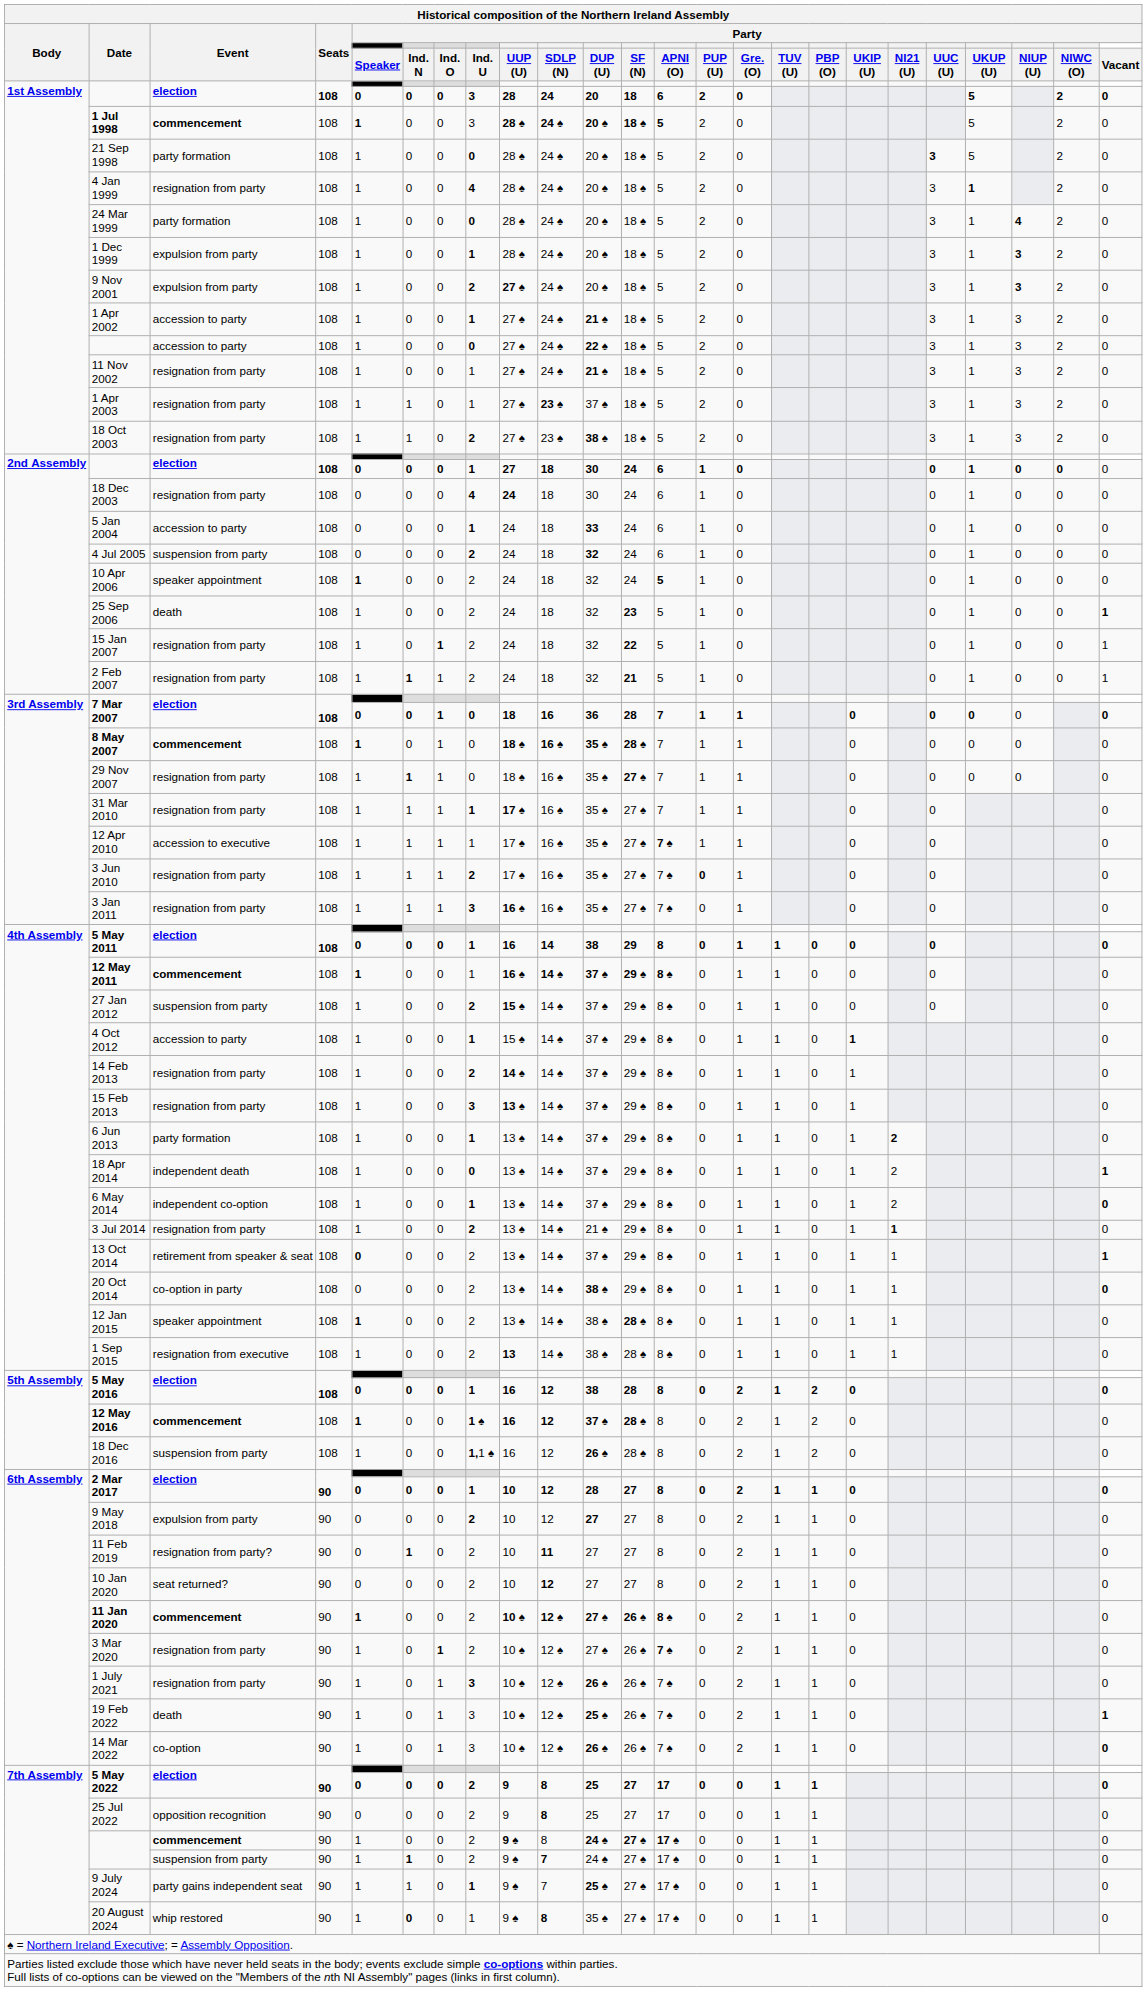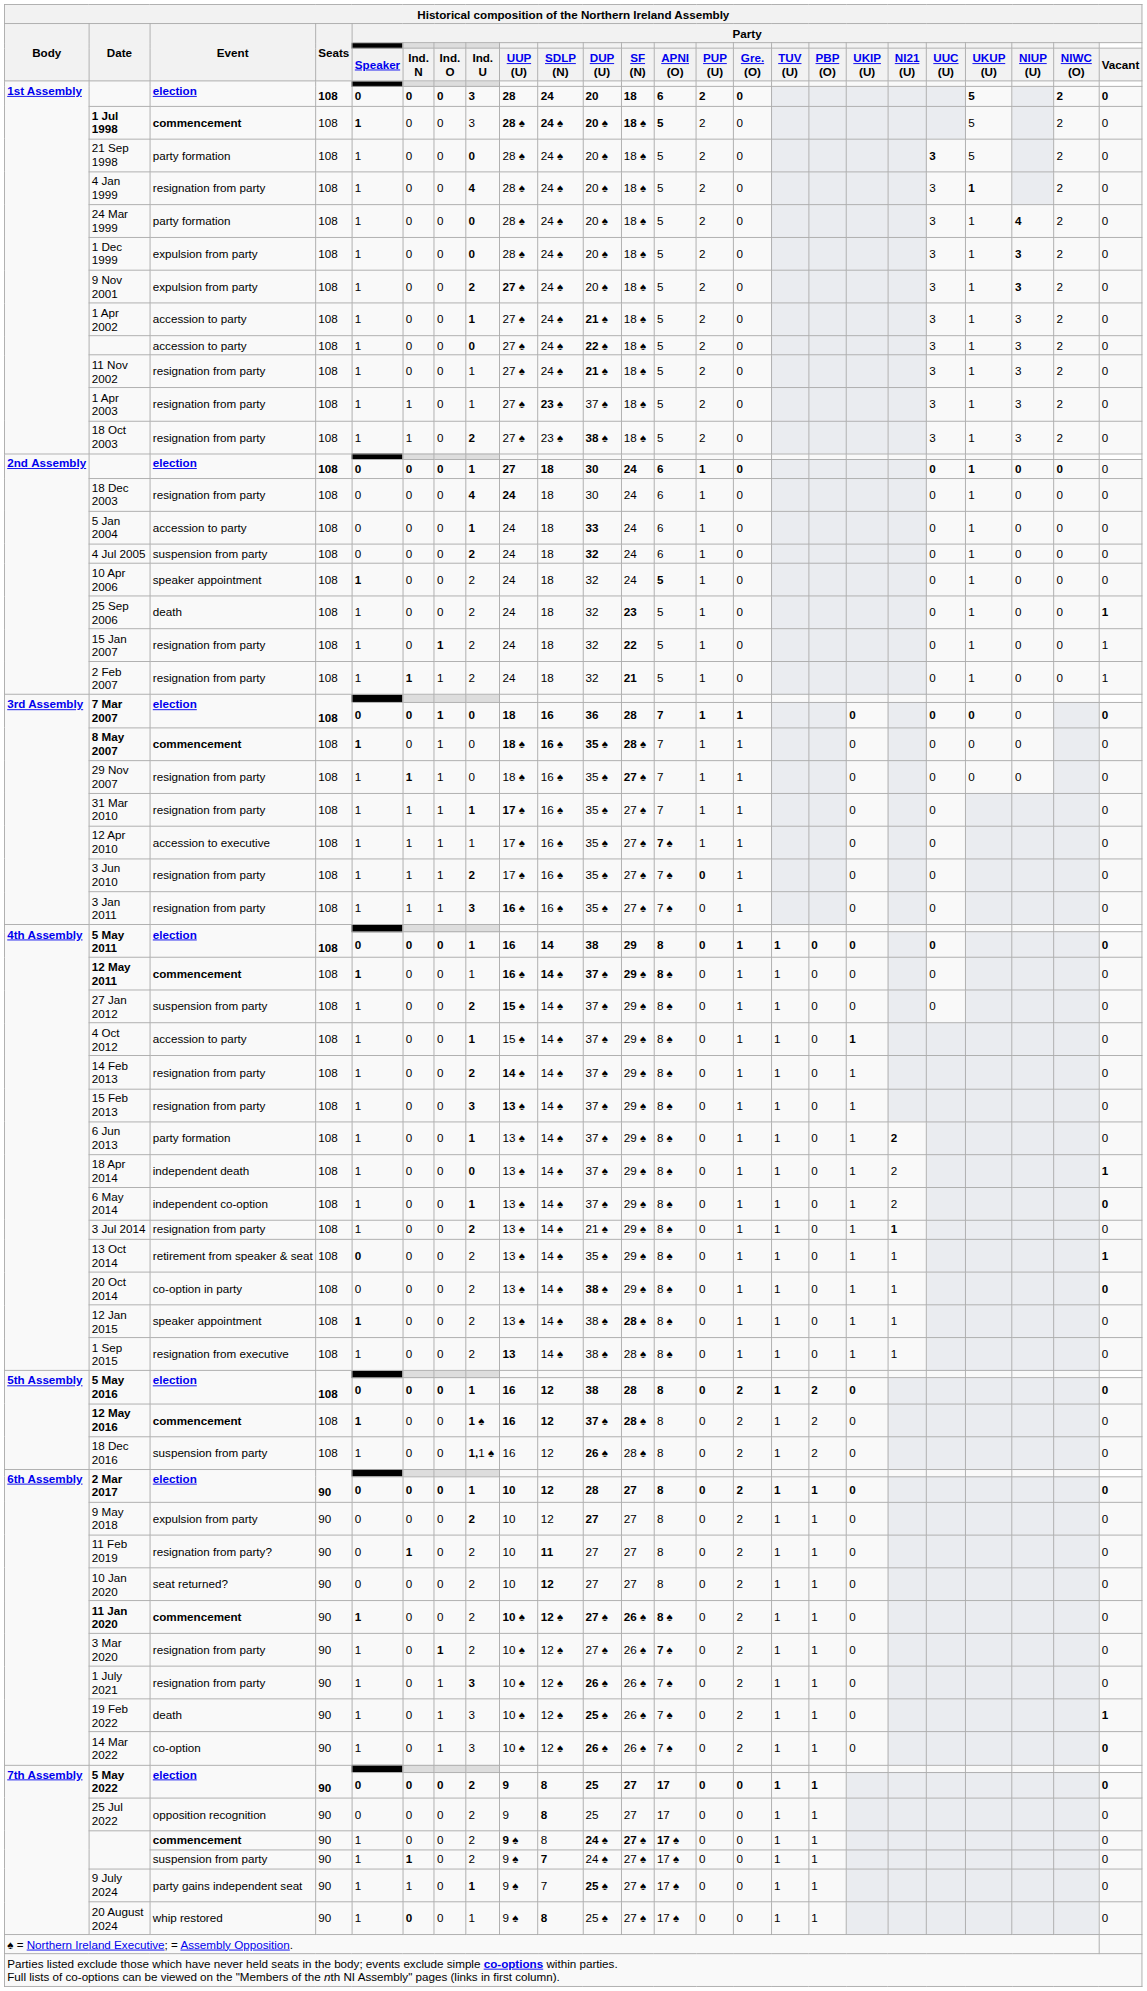(472, 254) 1 -> (472, 254) 0
(597, 1256) 37 ♠ -> (597, 1256) 35 ♠
(597, 1918) 35 ♠ -> (597, 1918) 25 ♠
